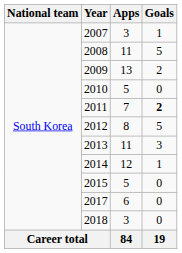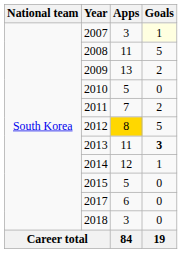(159, 32) no background -> (159, 32) lightyellow background
(159, 107) bold -> (159, 107) normal
(126, 126) no background -> (126, 126) gold background
(159, 145) normal -> (159, 145) bold
